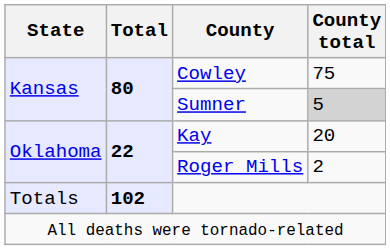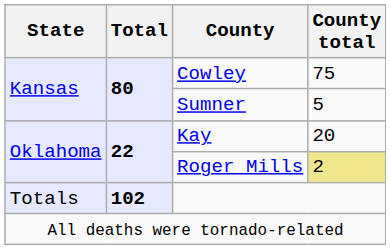(318, 105) lightgrey background -> (318, 105) no background
(318, 167) no background -> (318, 167) khaki background
